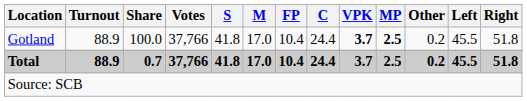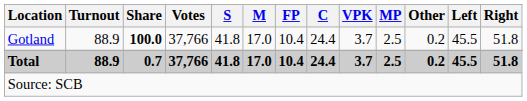(146, 38) normal -> (146, 38) bold
(364, 38) bold -> (364, 38) normal
(393, 38) bold -> (393, 38) normal
